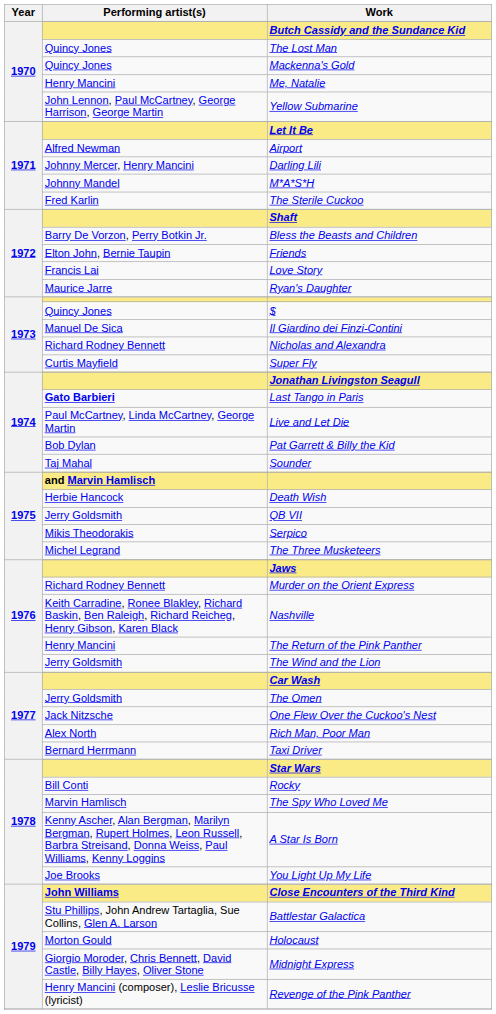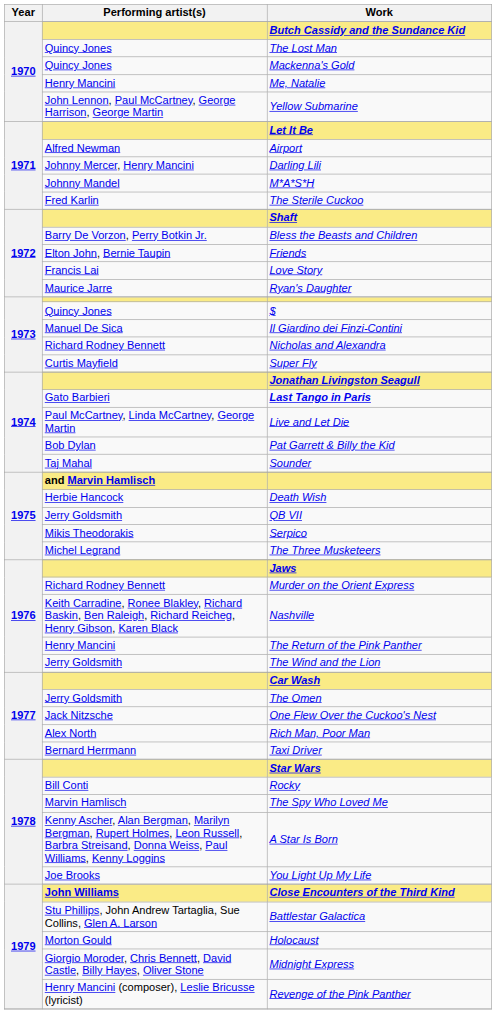(80, 398) bold -> (77, 398) normal
(317, 398) normal -> (320, 398) bold
